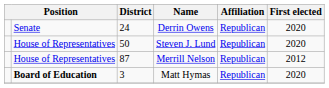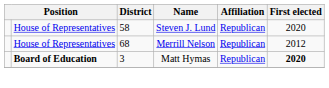- row: (186, 28)
(125, 43) 50 -> (125, 28) 58
(125, 59) 87 -> (125, 43) 68
(296, 75) normal -> (296, 59) bold
